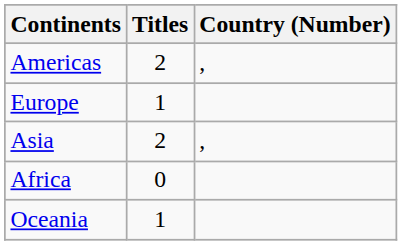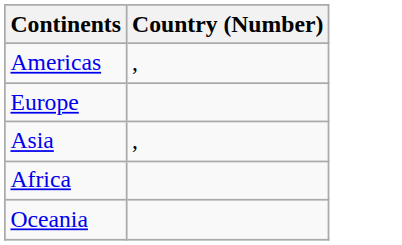- column: (160, 23)
